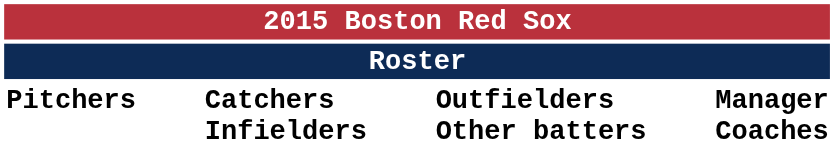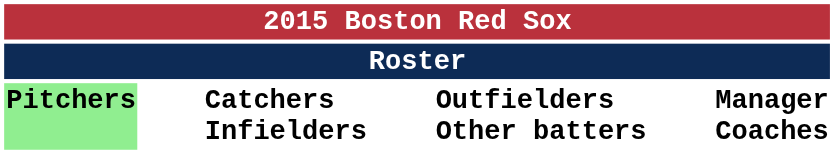(71, 101) no background -> (71, 101) lightgreen background
